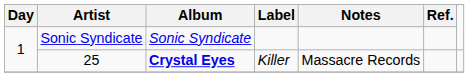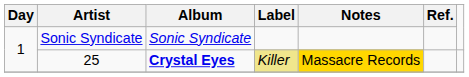(274, 60) no background -> (274, 60) khaki background
(361, 60) no background -> (361, 60) gold background
